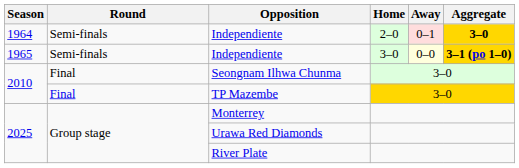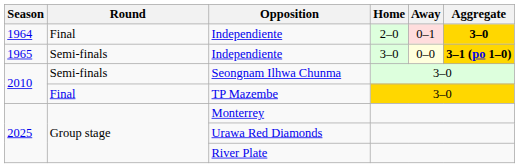(79, 34) Semi-finals -> (63, 34) Final
(63, 73) Final -> (79, 73) Semi-finals
